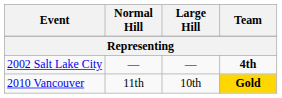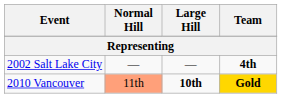(133, 83) no background -> (133, 83) lightsalmon background
(191, 83) normal -> (191, 83) bold
